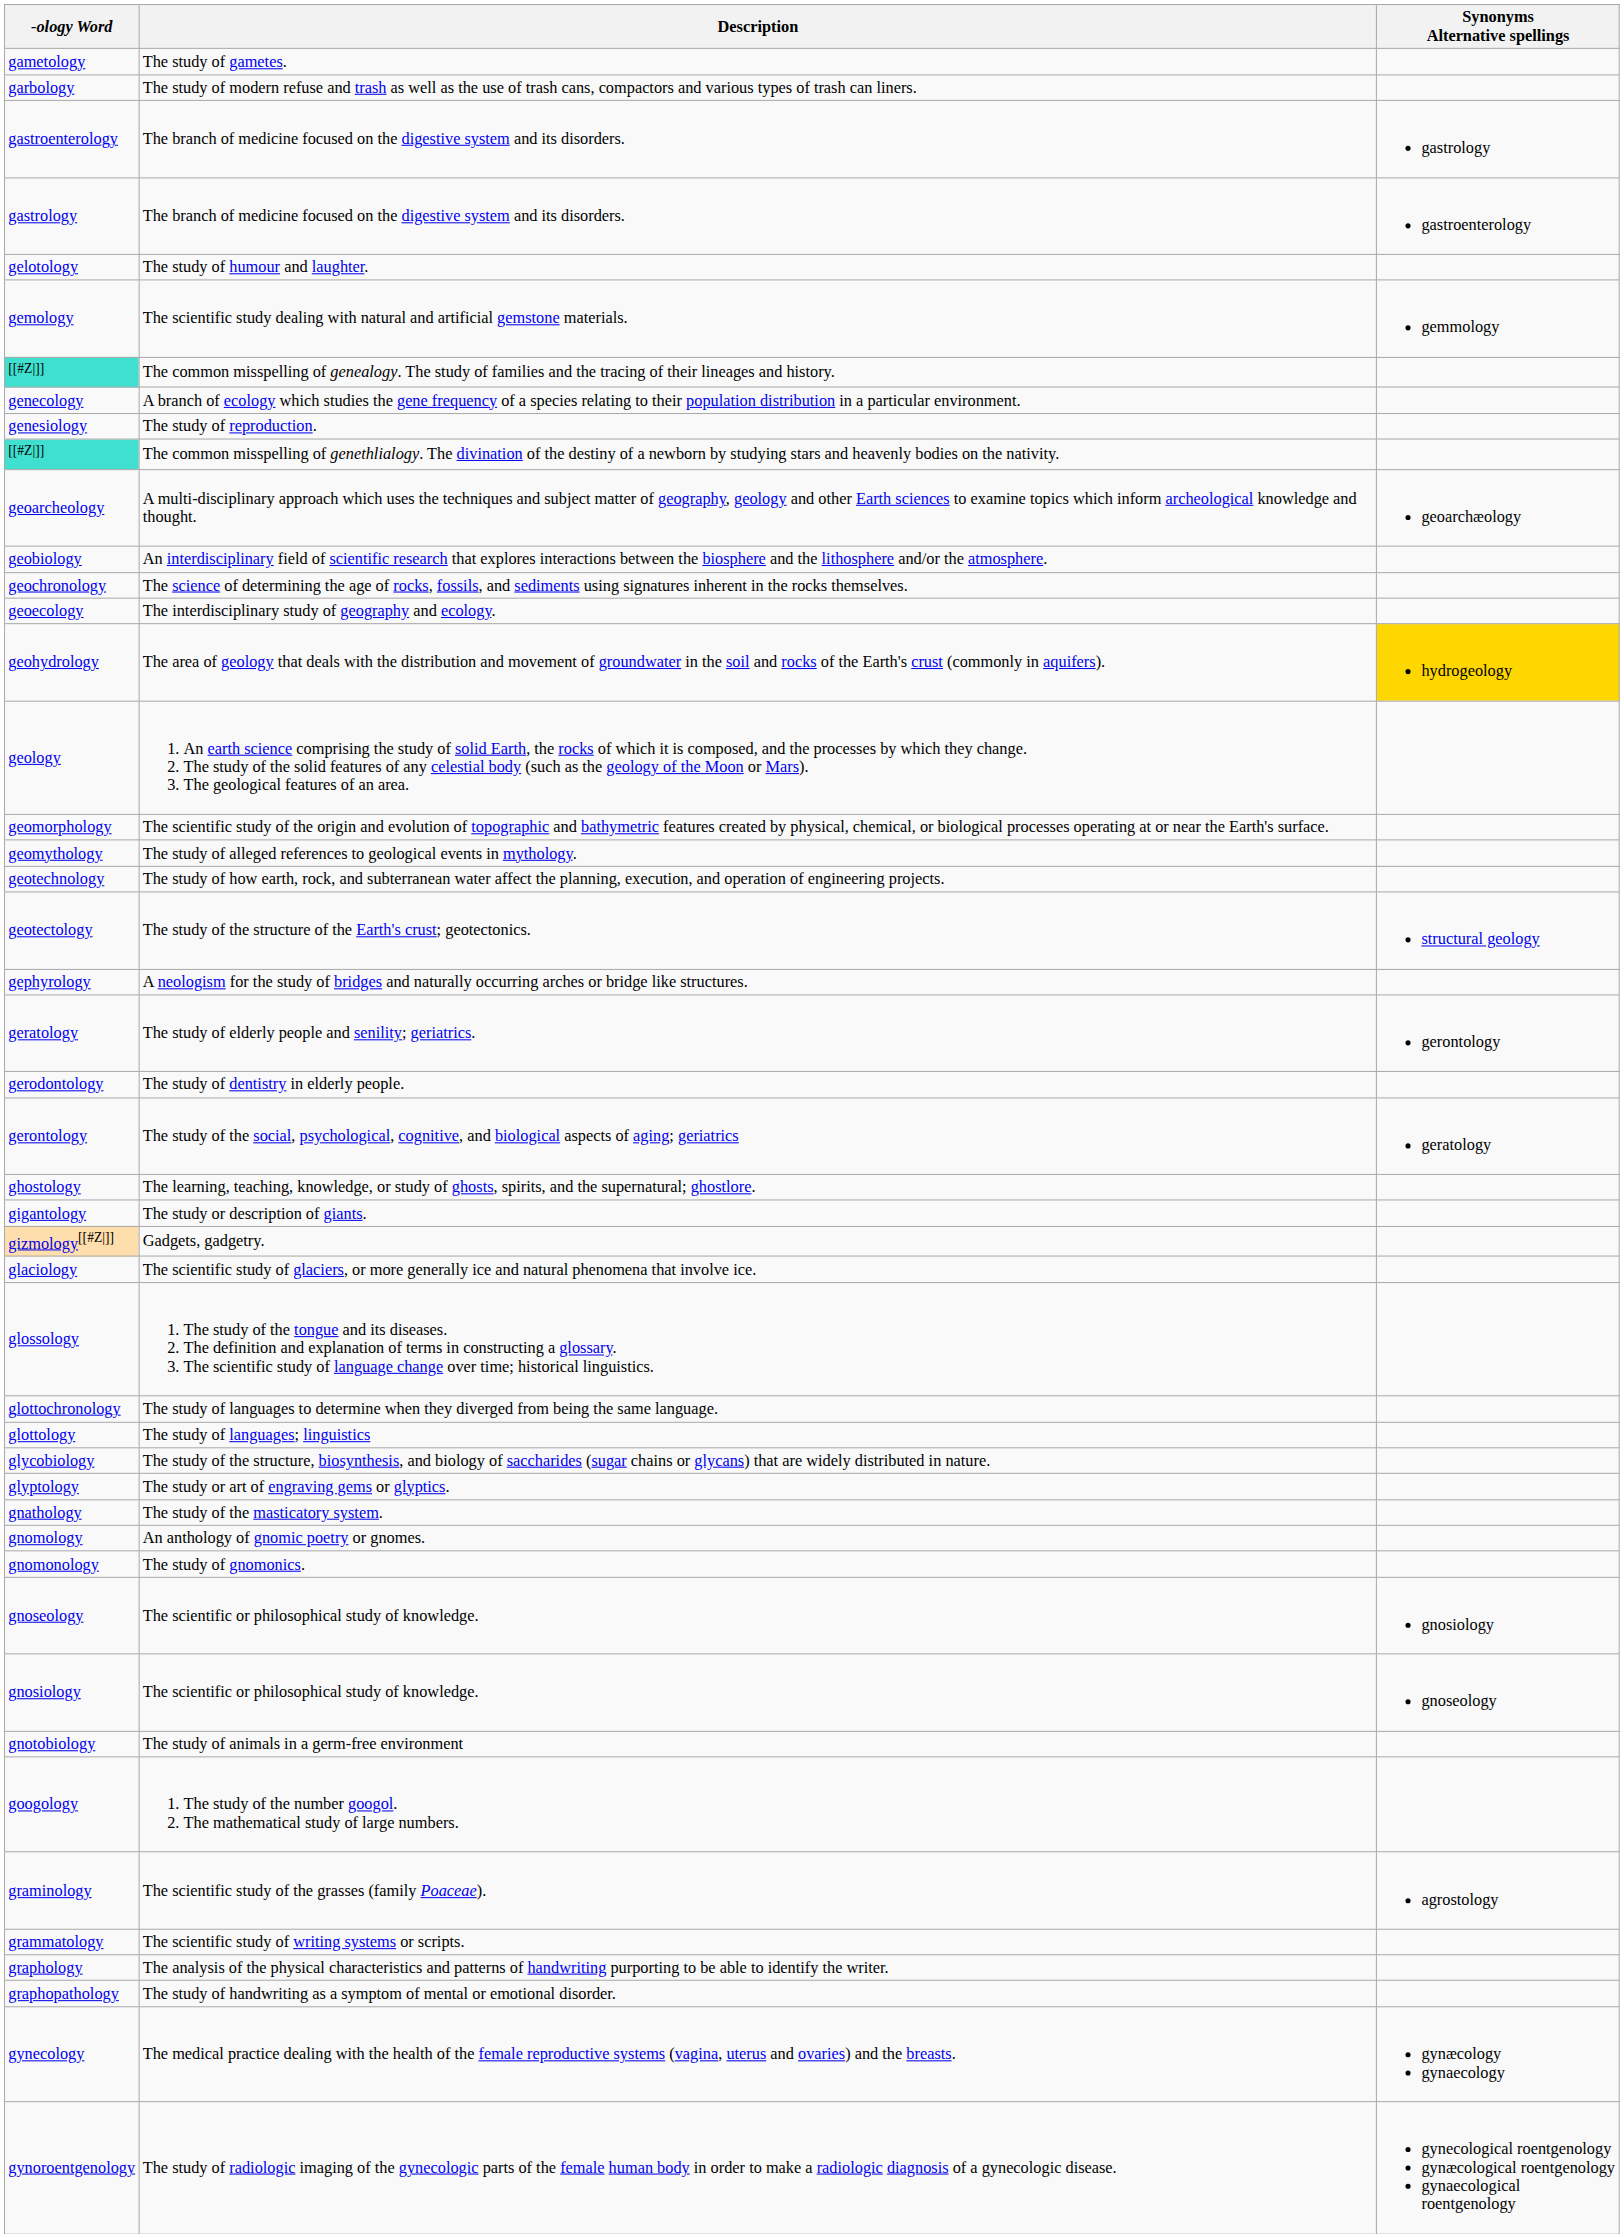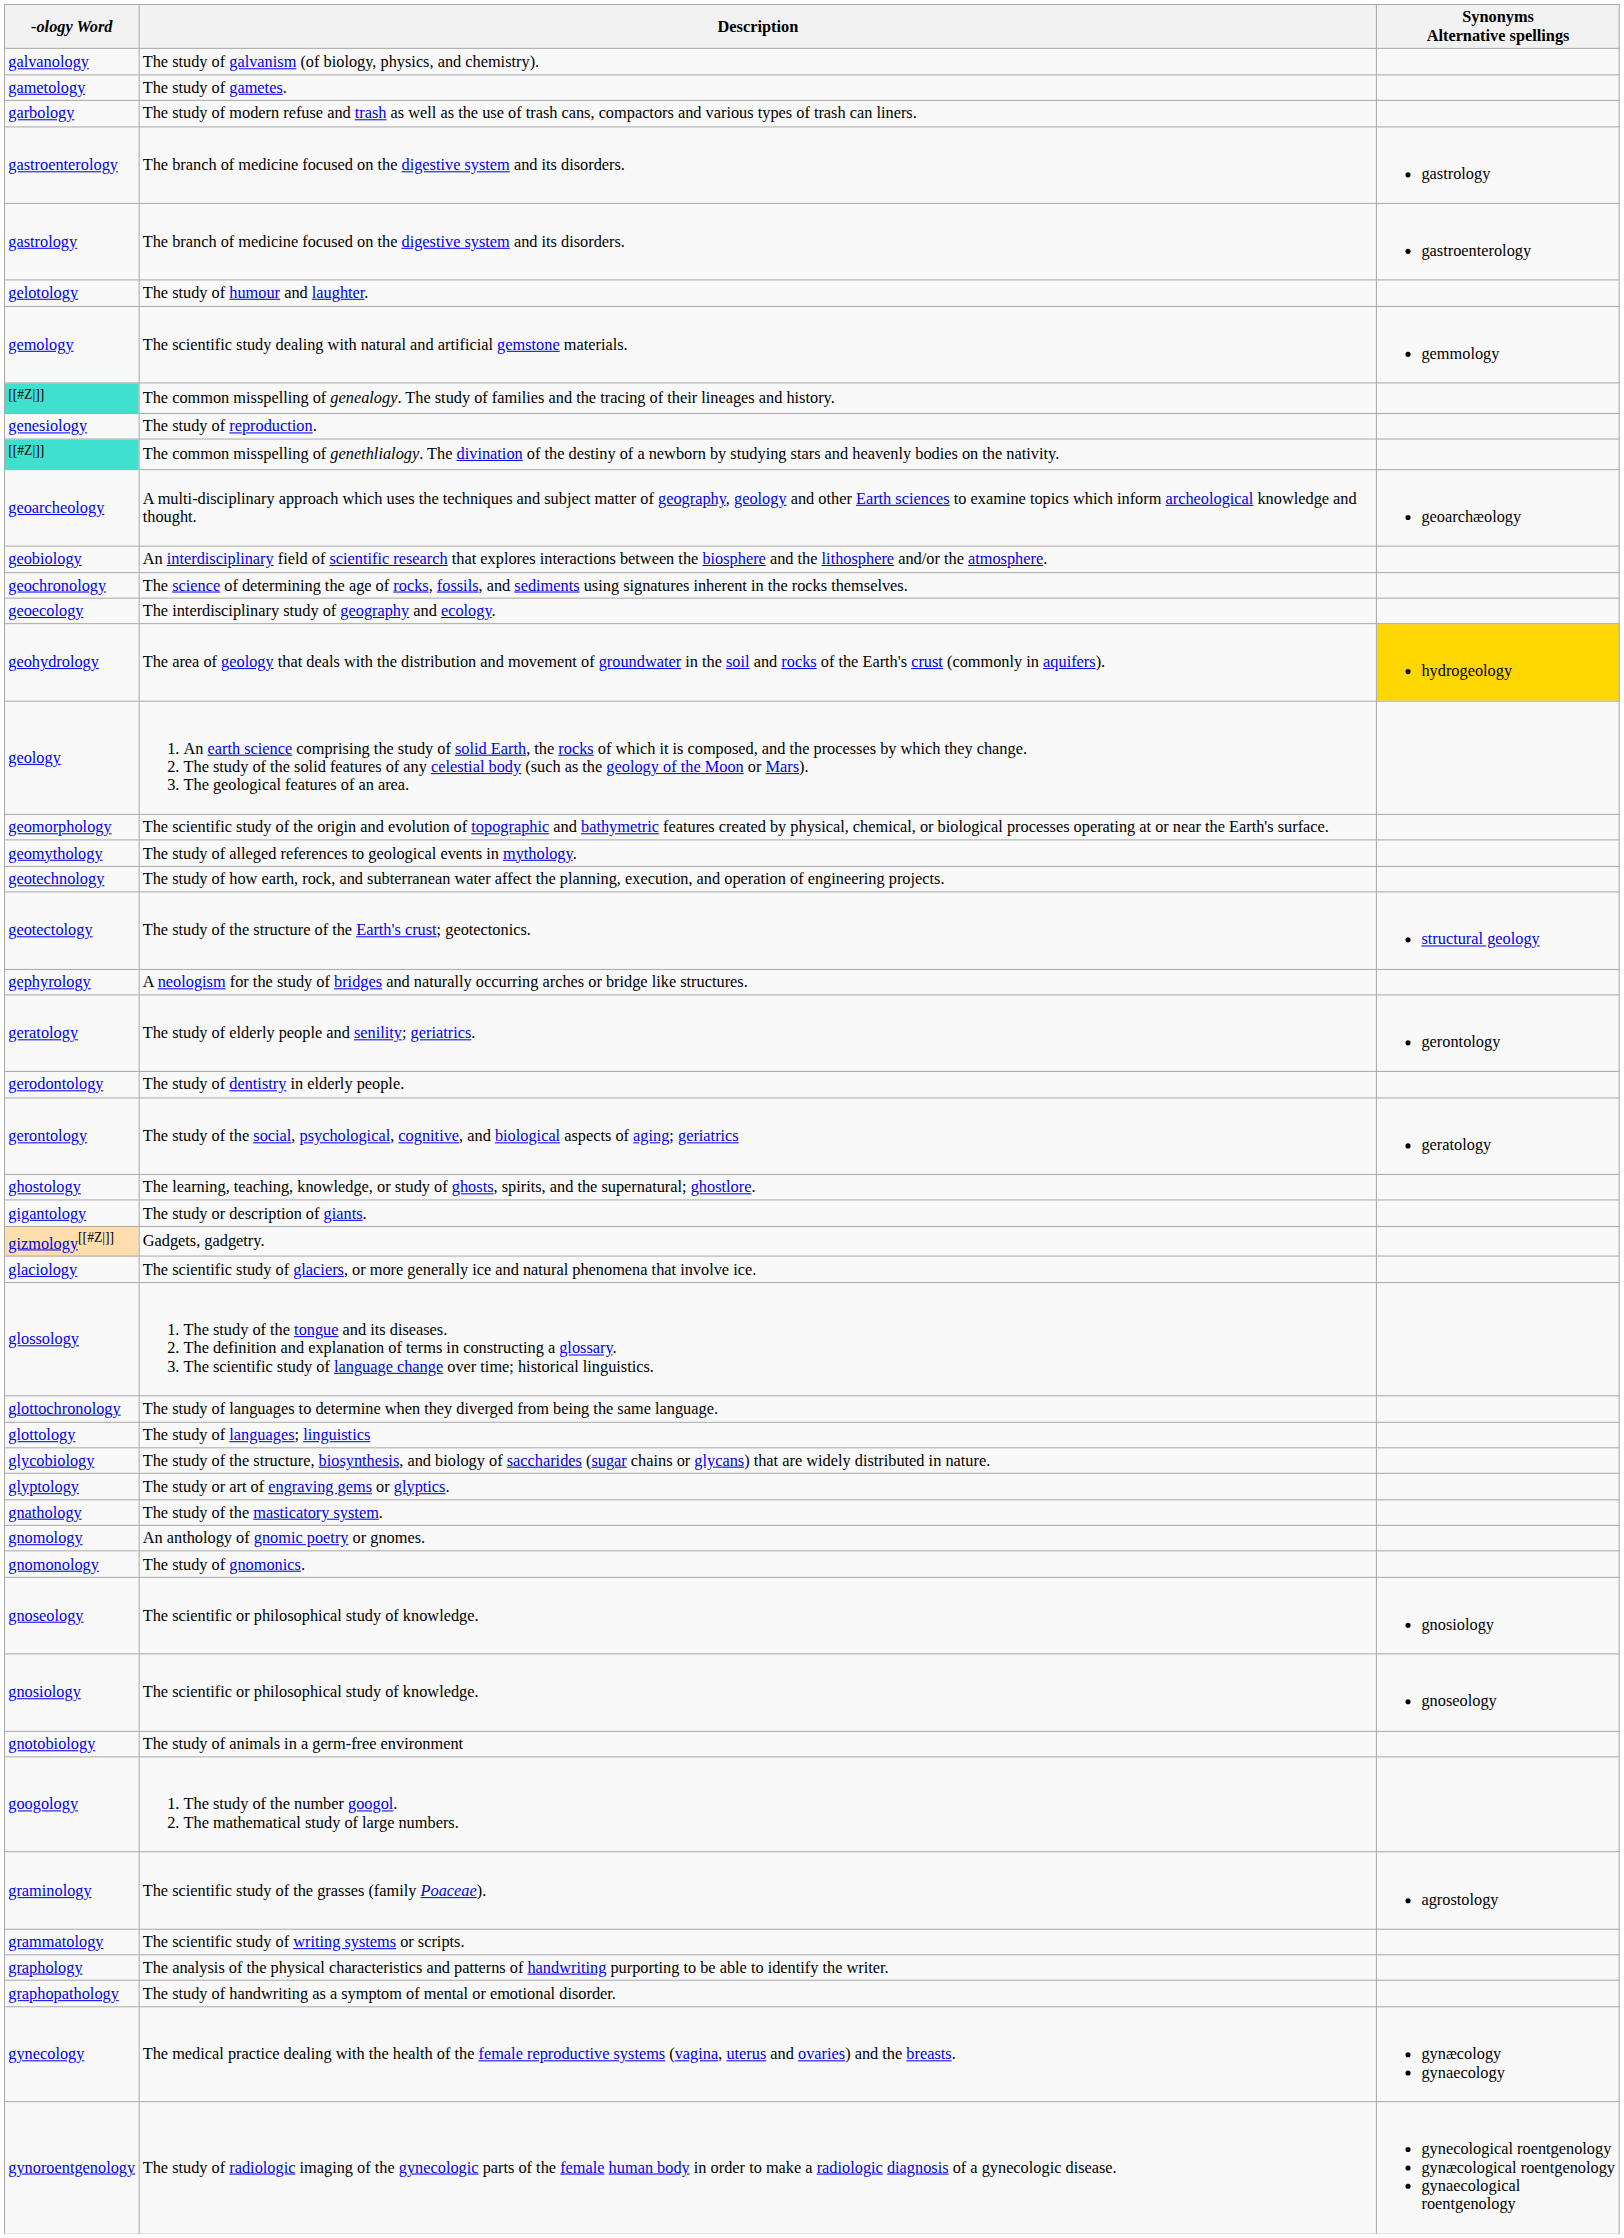+ row: (49, 61)
- row: (46, 400)
